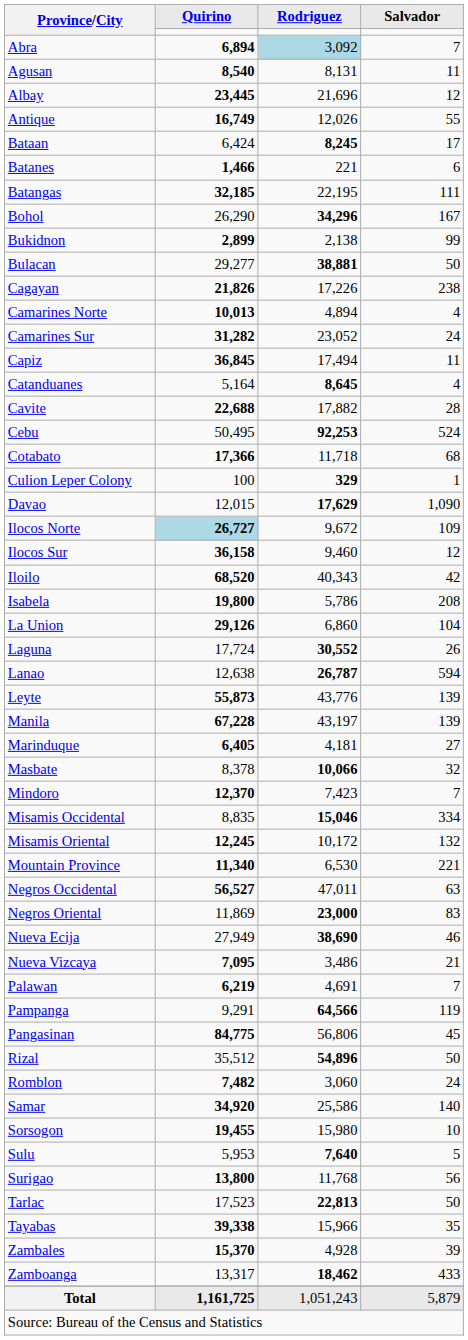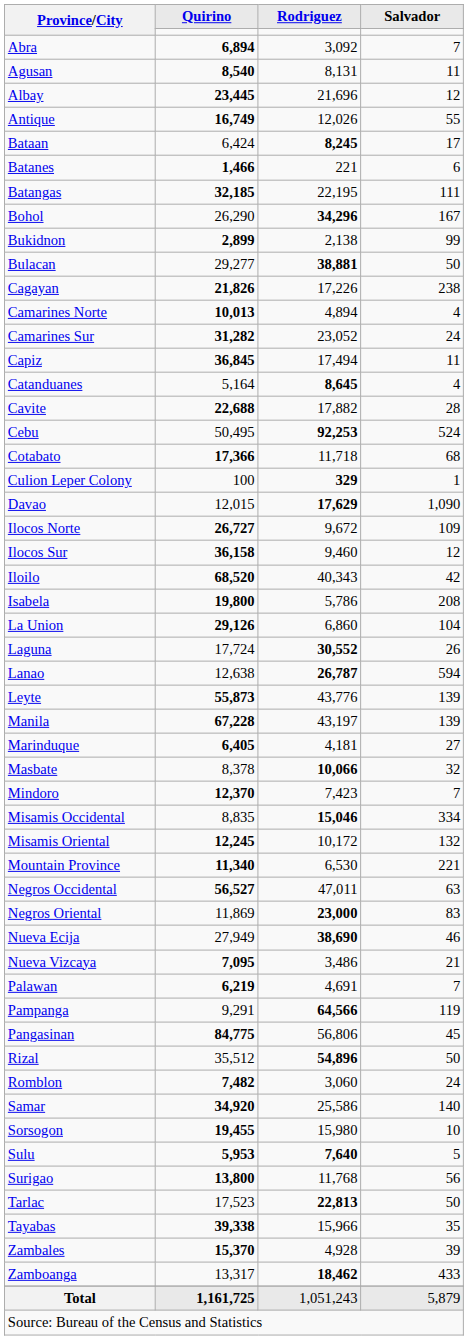(341, 47) lightblue background -> (341, 47) no background
(235, 528) lightblue background -> (235, 528) no background
(238, 1154) normal -> (238, 1154) bold
